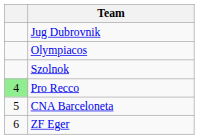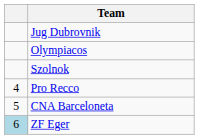(16, 87) lightgreen background -> (16, 87) no background
(16, 124) no background -> (16, 124) lightblue background
